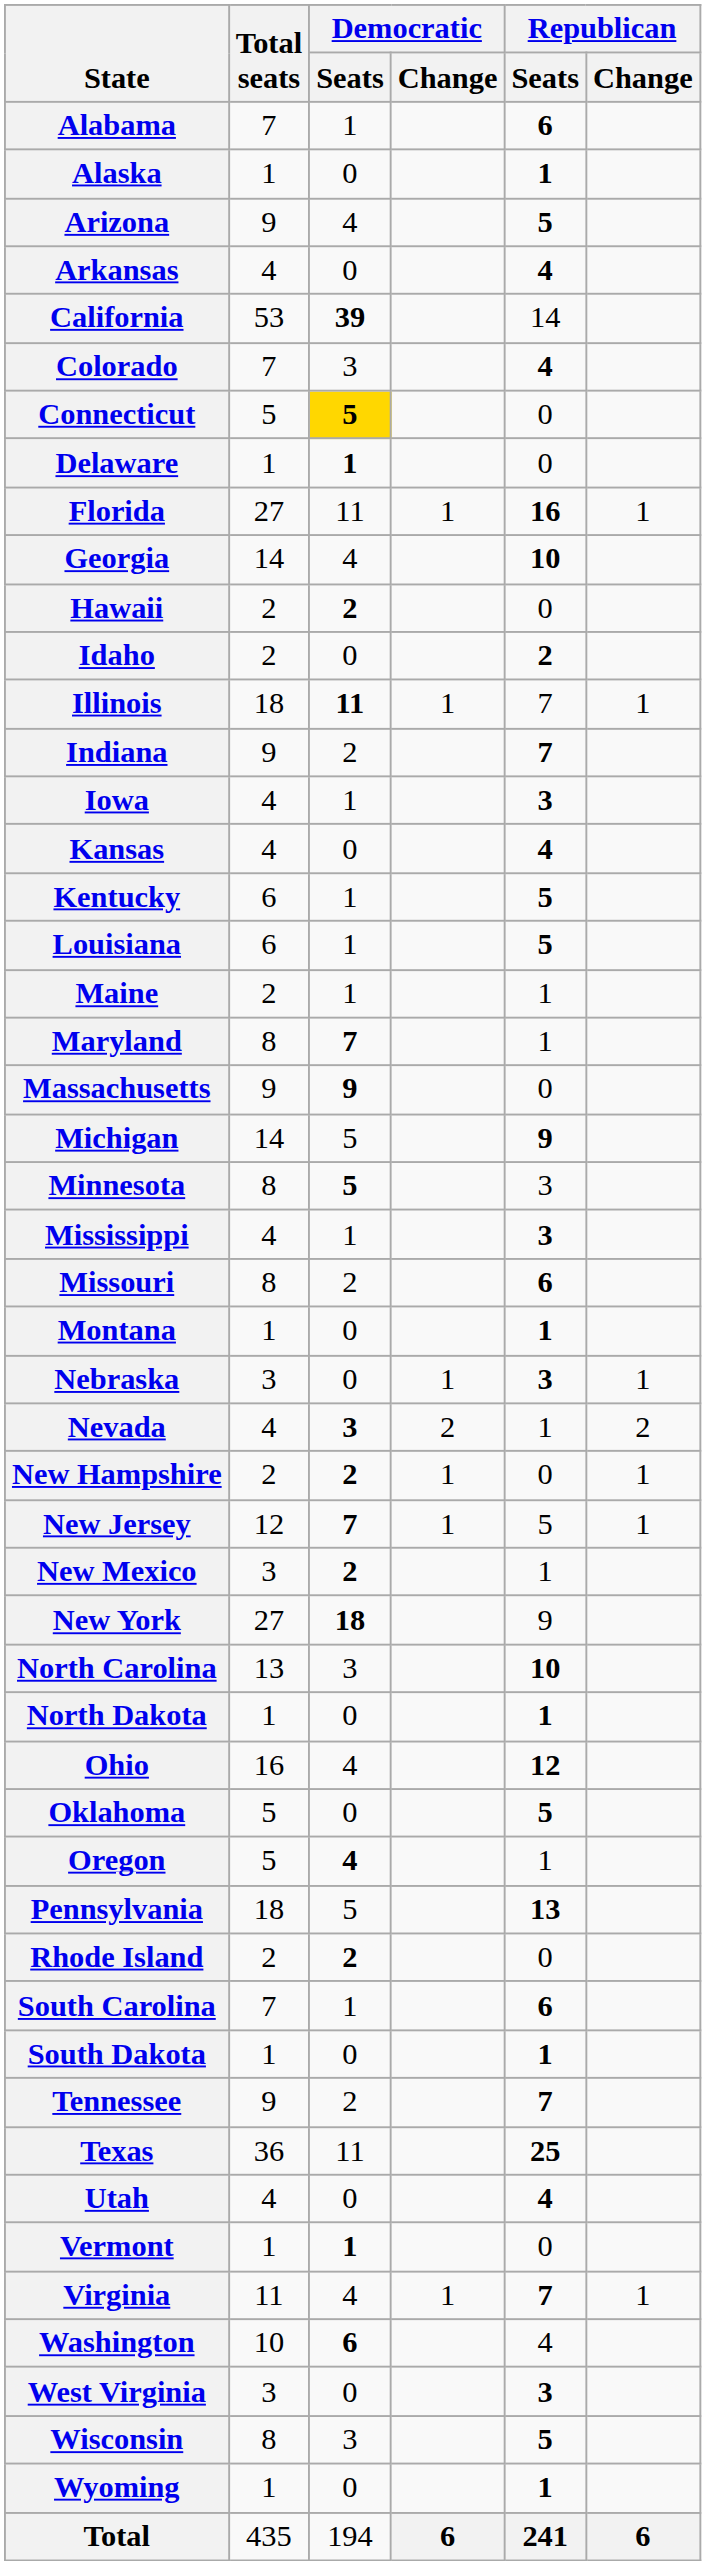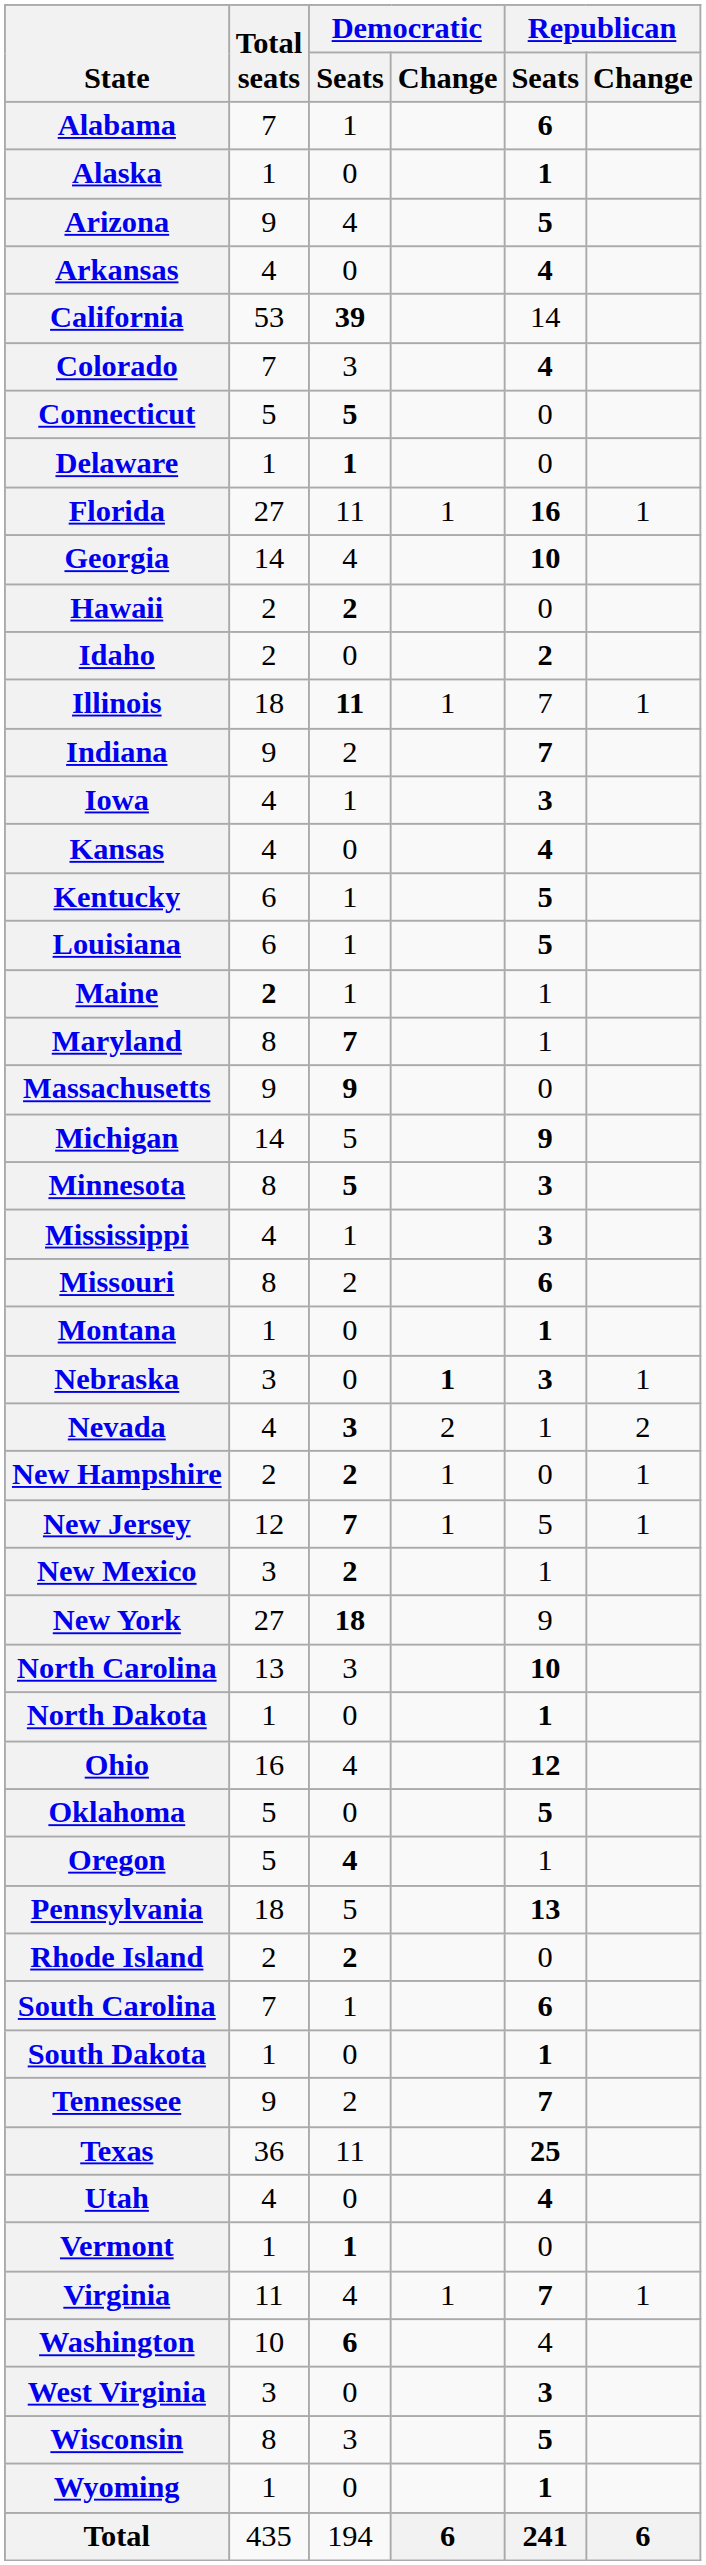(350, 414) gold background -> (350, 414) no background
(269, 992) normal -> (269, 992) bold
(545, 1185) normal -> (545, 1185) bold
(448, 1378) normal -> (448, 1378) bold
